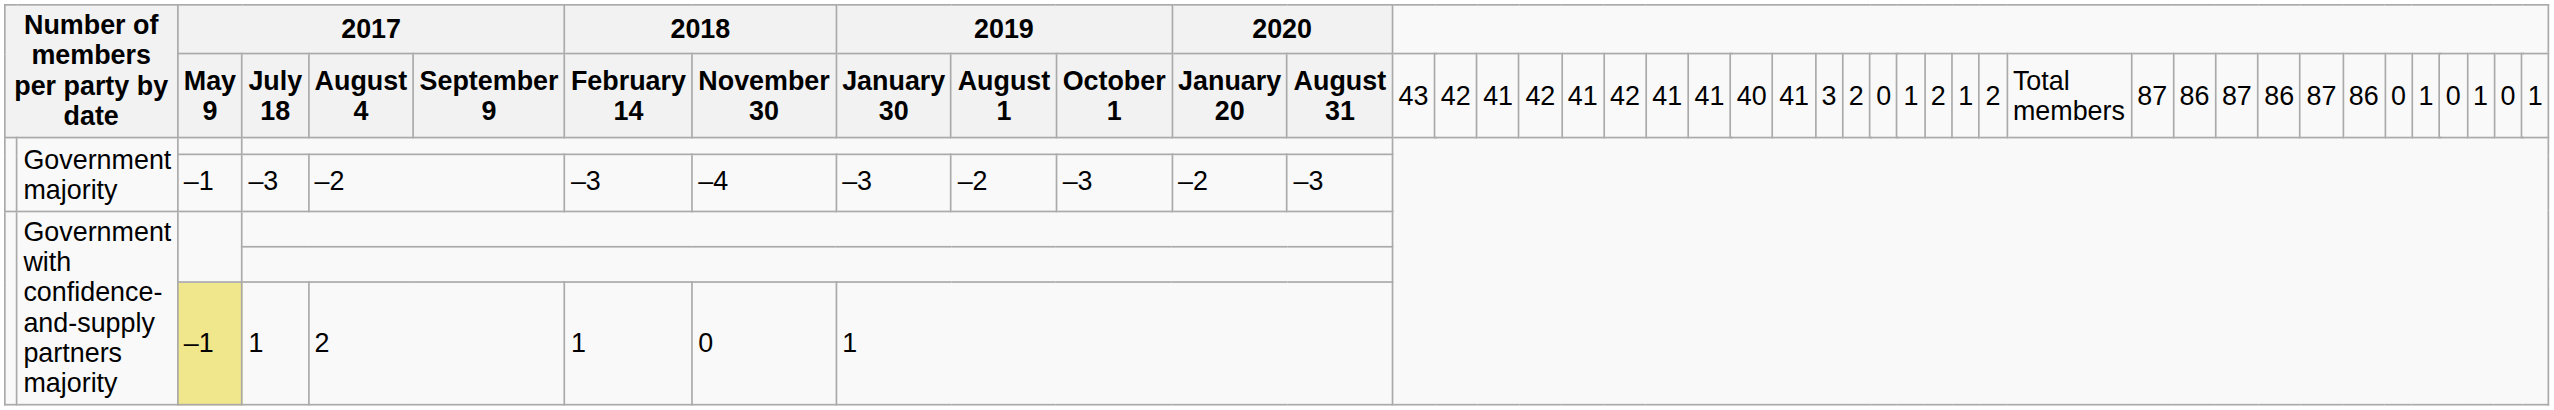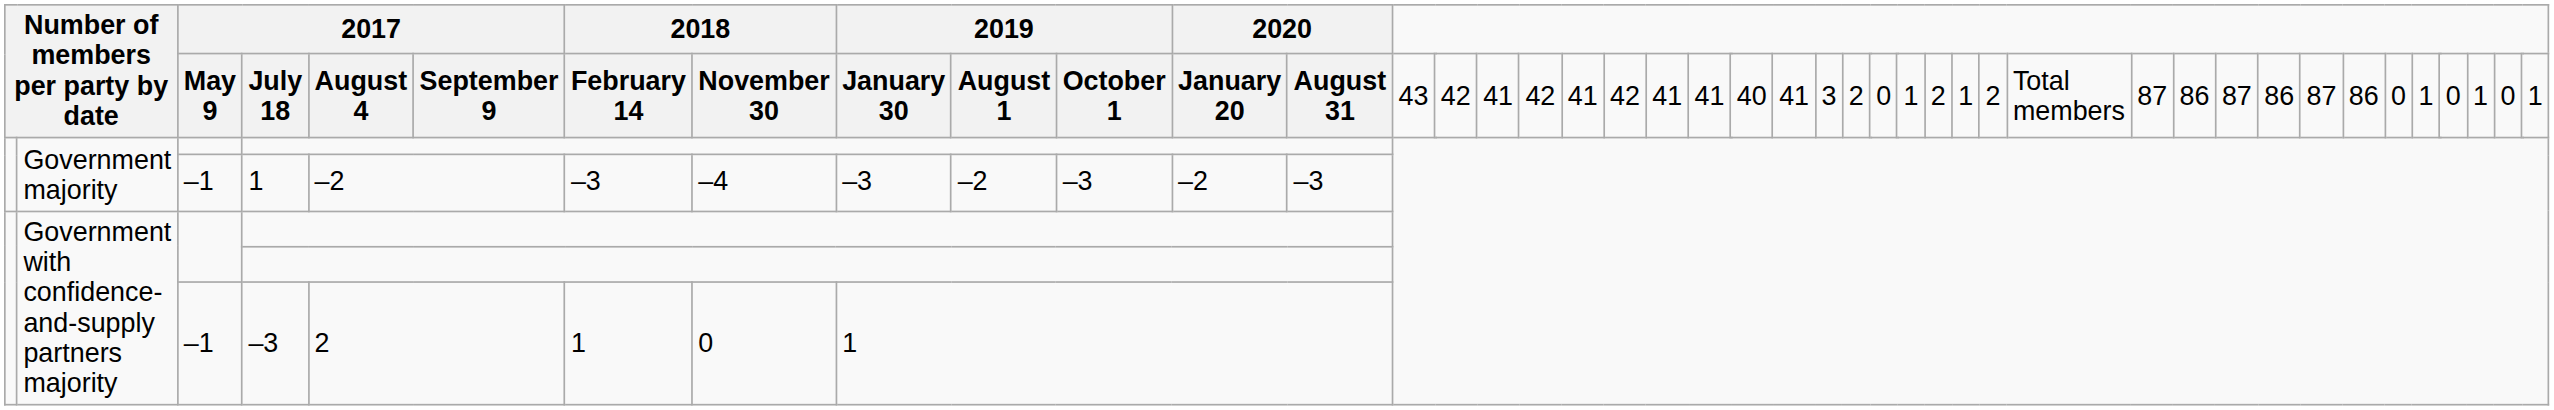(263, 182) –3 -> (256, 182) 1
(199, 343) khaki background -> (199, 343) no background
(256, 343) 1 -> (263, 343) –3
